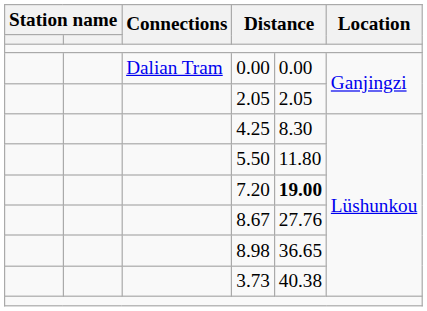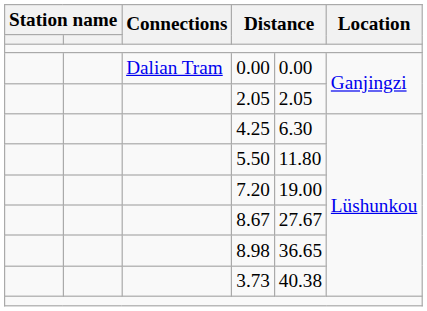(296, 128) 8.30 -> (296, 128) 6.30
(300, 189) bold -> (300, 189) normal
(300, 220) 27.76 -> (300, 220) 27.67
